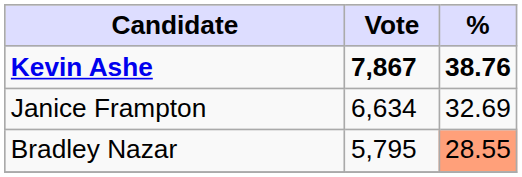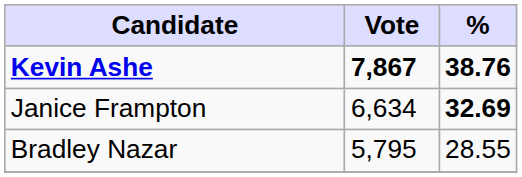(478, 108) normal -> (478, 108) bold
(478, 150) lightsalmon background -> (478, 150) no background
